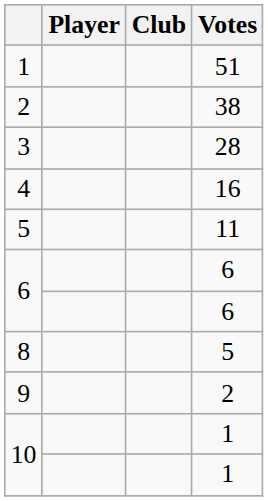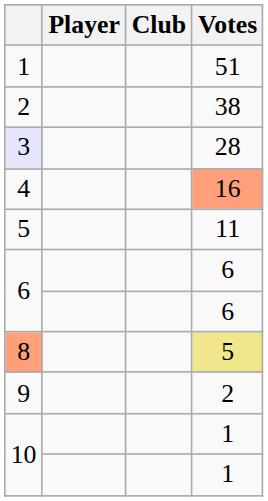(24, 147) no background -> (24, 147) lavender background
(228, 188) no background -> (228, 188) lightsalmon background
(24, 351) no background -> (24, 351) lightsalmon background
(228, 351) no background -> (228, 351) khaki background
